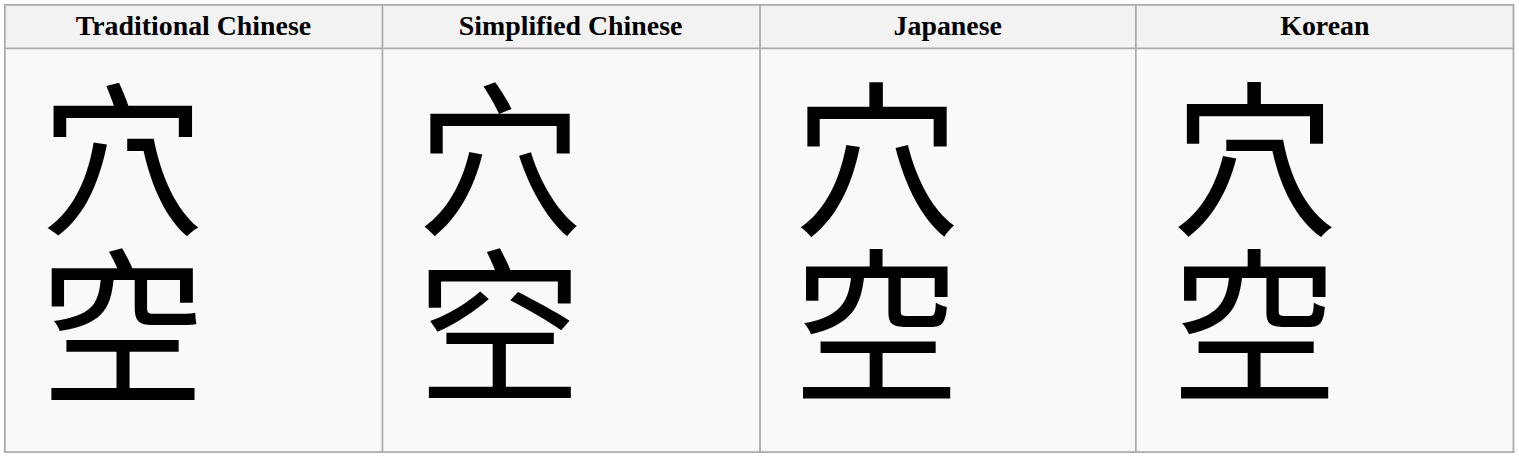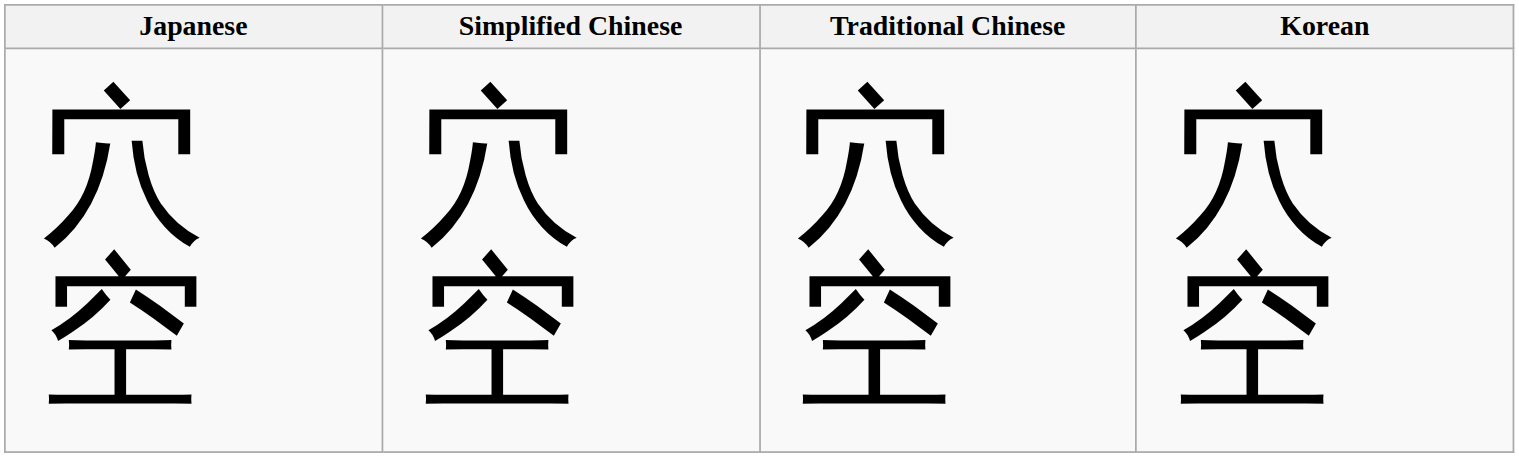columns swapped: (193, 26) <-> (948, 26)
